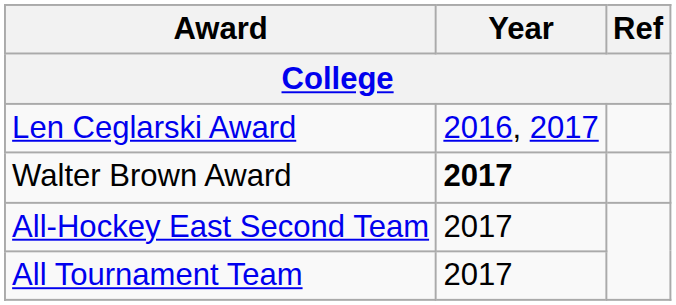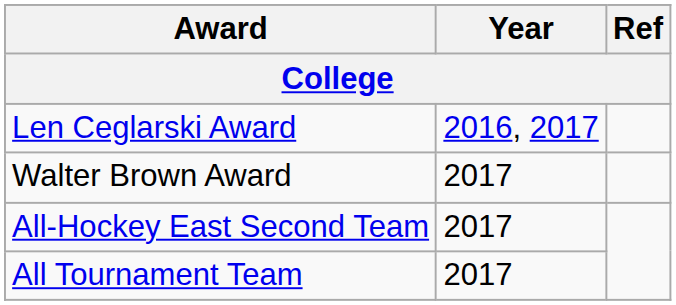(478, 176) bold -> (478, 176) normal
